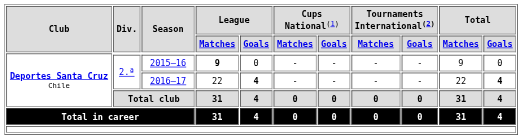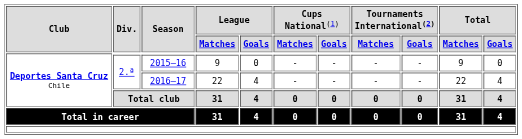(217, 63) bold -> (217, 63) normal
(256, 81) bold -> (256, 81) normal
(500, 81) bold -> (500, 81) normal
